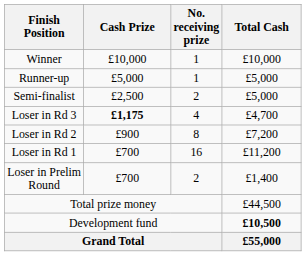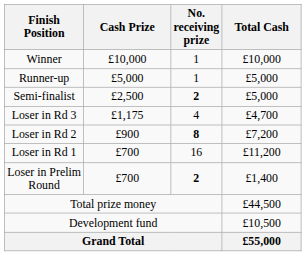(196, 96) normal -> (196, 96) bold
(127, 115) bold -> (127, 115) normal
(196, 134) normal -> (196, 134) bold
(196, 178) normal -> (196, 178) bold
(262, 222) bold -> (262, 222) normal
